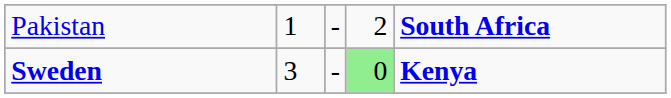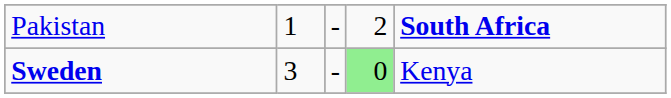(439, 70) bold -> (436, 70) normal
